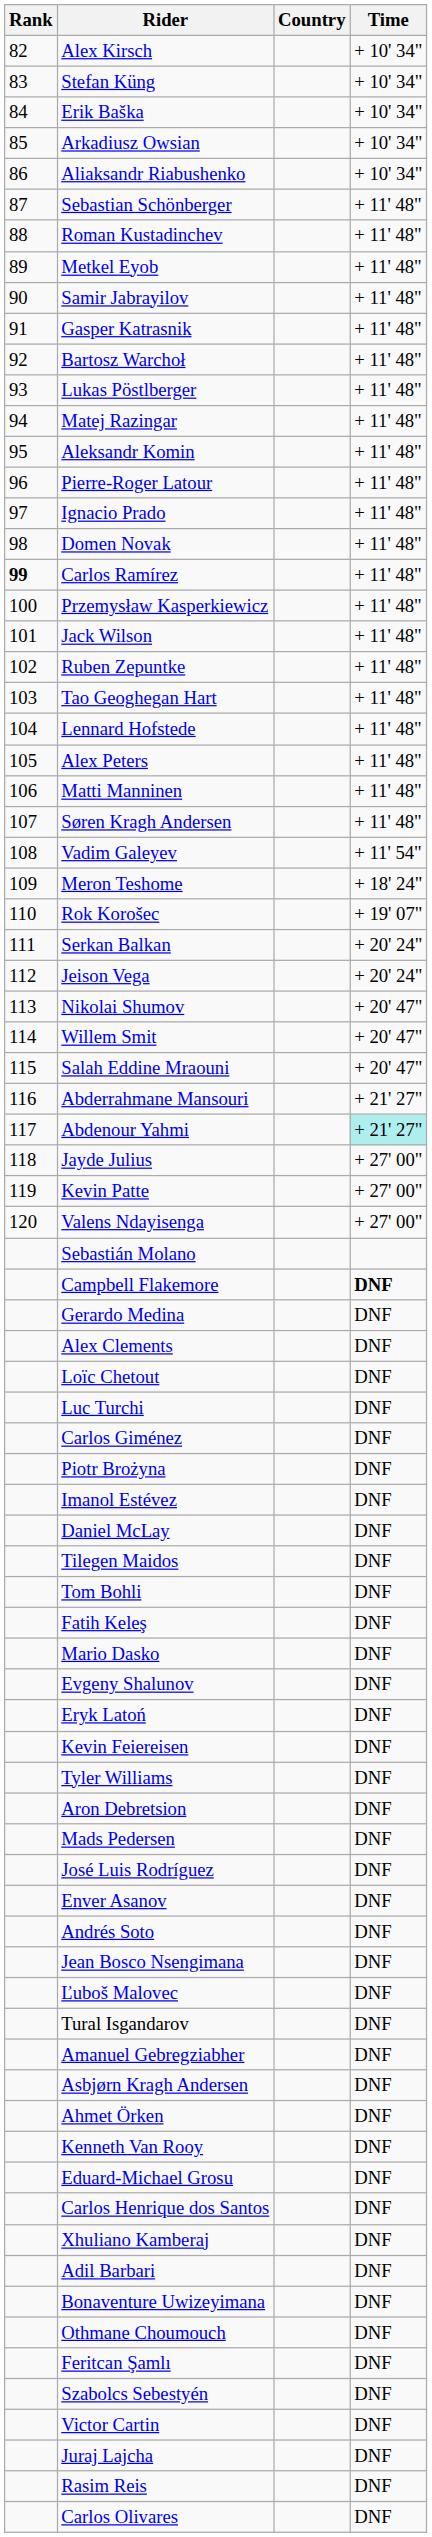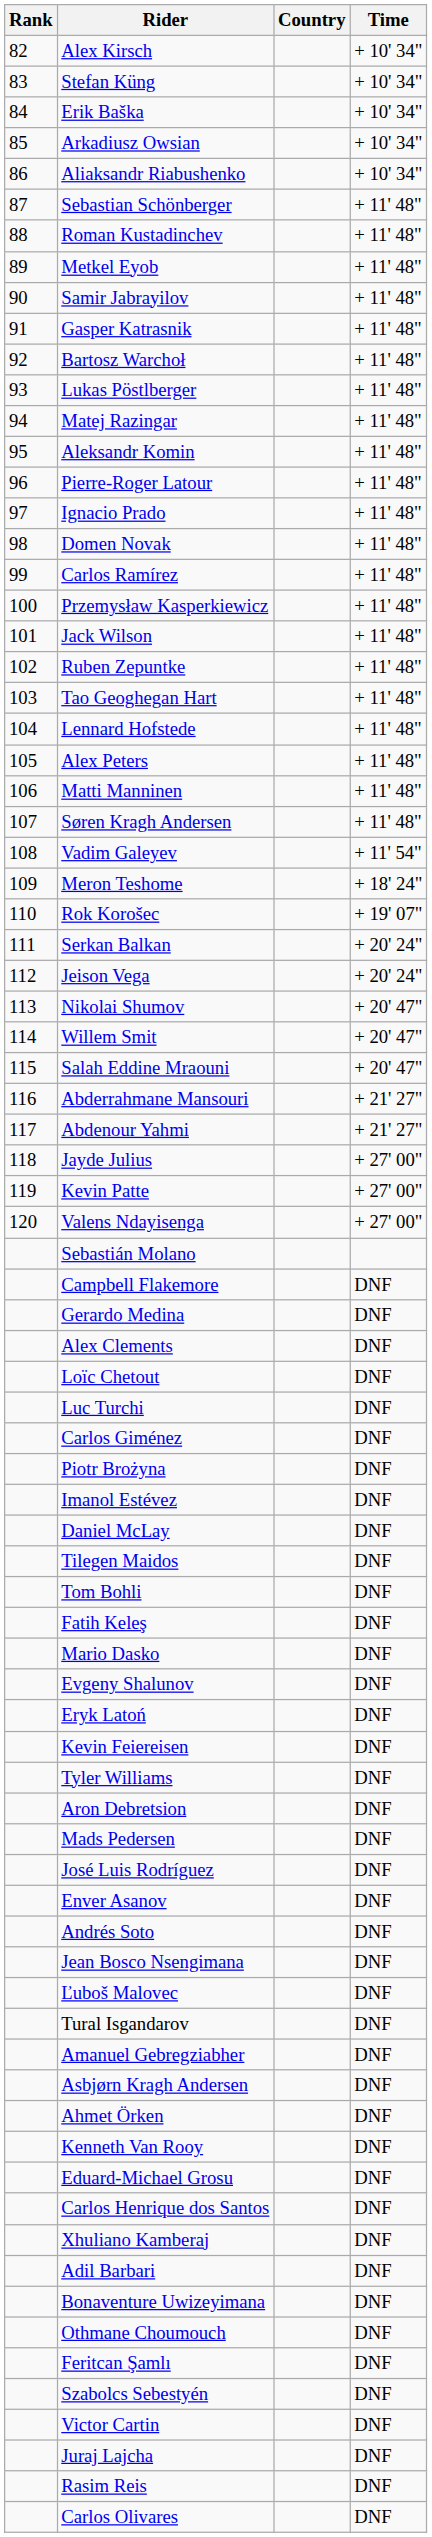(18, 574) bold -> (18, 574) normal
(388, 1129) paleturquoise background -> (388, 1129) no background
(373, 1284) bold -> (373, 1284) normal
